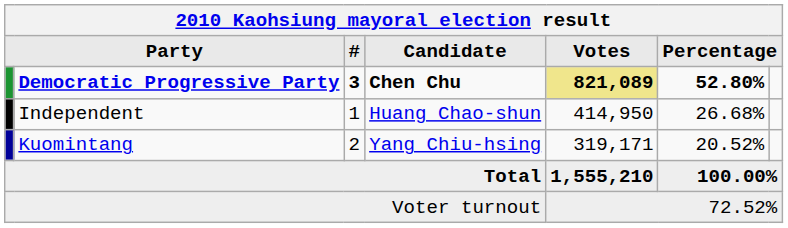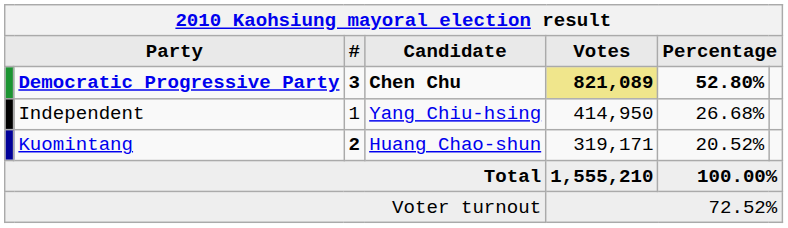(455, 114) Huang Chao-shun -> (455, 114) Yang Chiu-hsing
(354, 145) normal -> (354, 145) bold
(455, 145) Yang Chiu-hsing -> (455, 145) Huang Chao-shun
